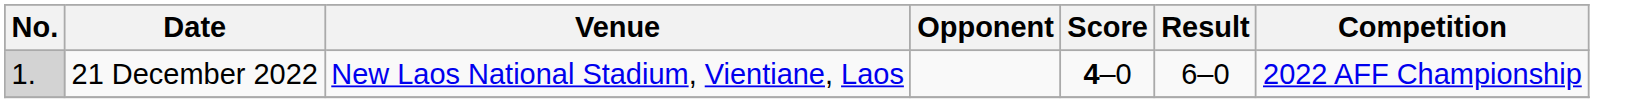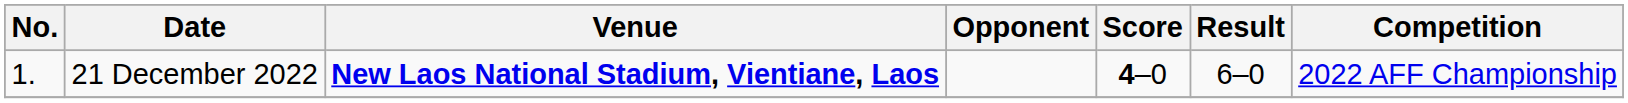(24, 73) lightgrey background -> (24, 73) no background
(618, 73) normal -> (635, 73) bold
